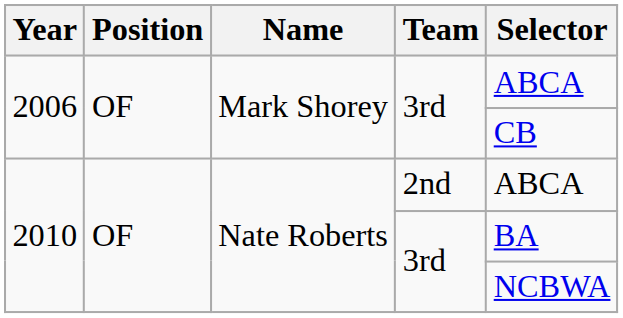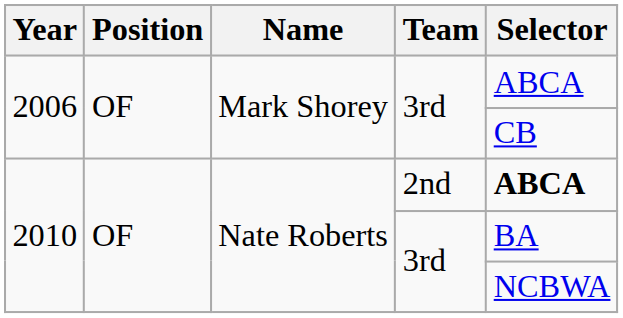(539, 183) normal -> (540, 183) bold
